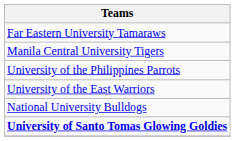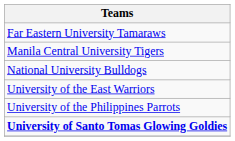(94, 70) University of the Philippines Parrots -> (77, 70) National University Bulldogs
(77, 107) National University Bulldogs -> (94, 107) University of the Philippines Parrots
